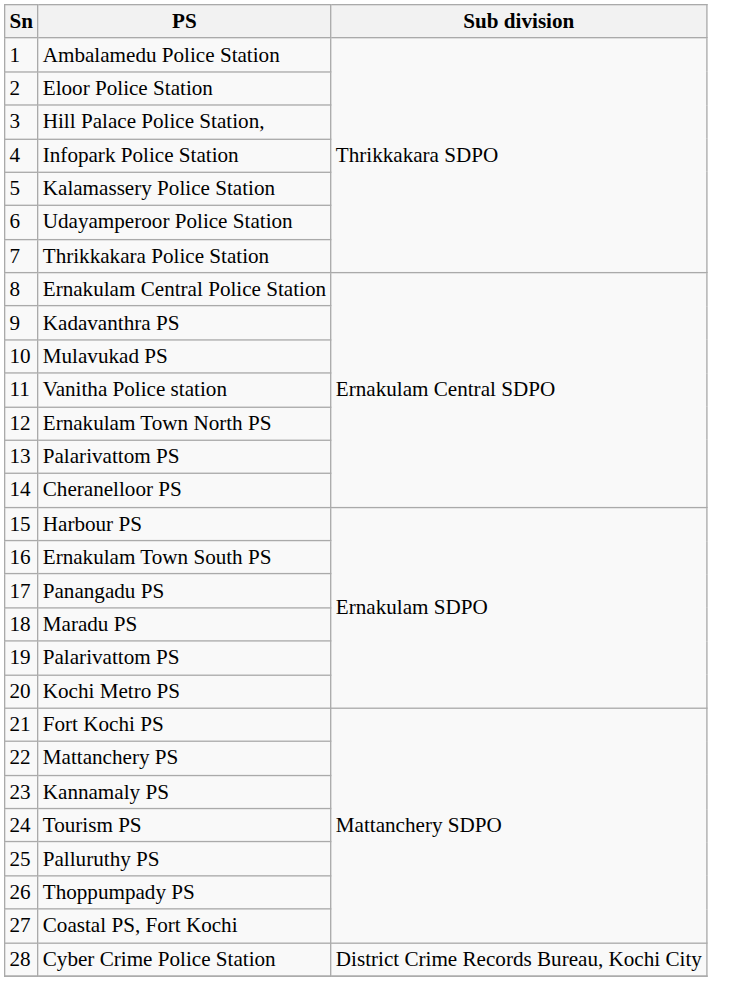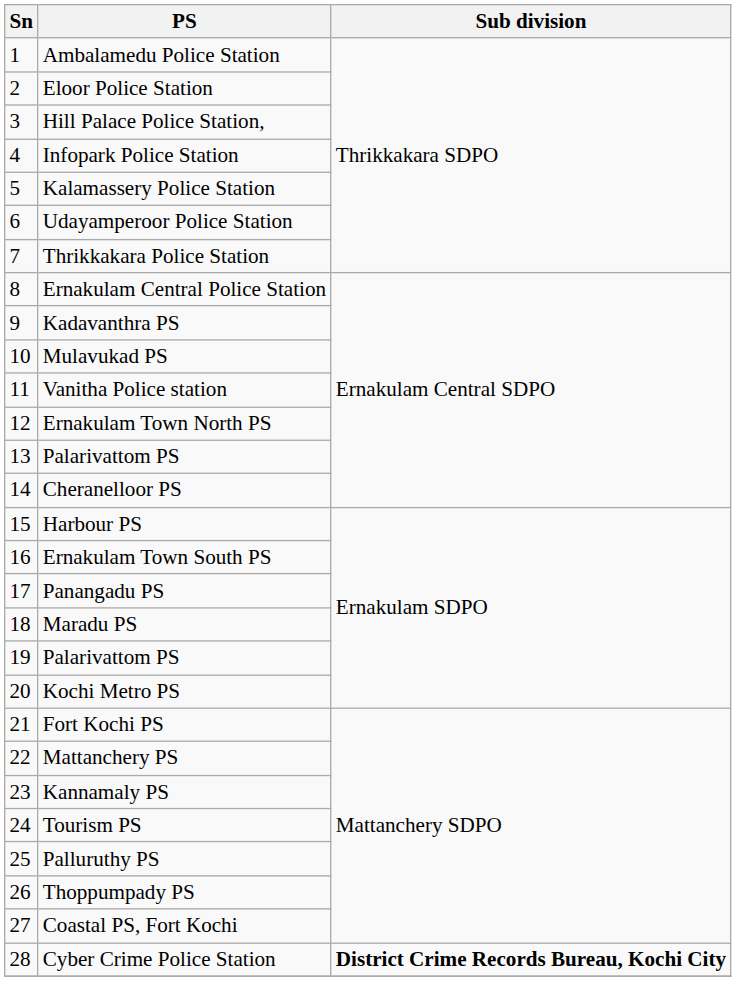(519, 959) normal -> (531, 959) bold
